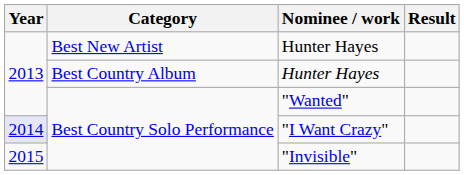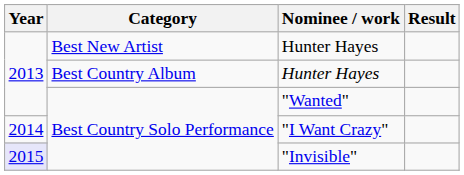(26, 128) lavender background -> (26, 128) no background
(26, 156) no background -> (26, 156) lavender background
